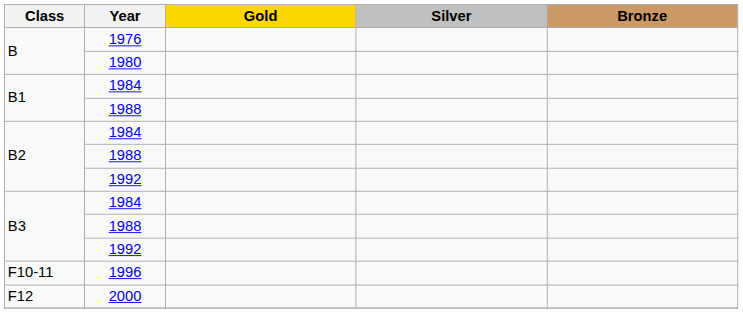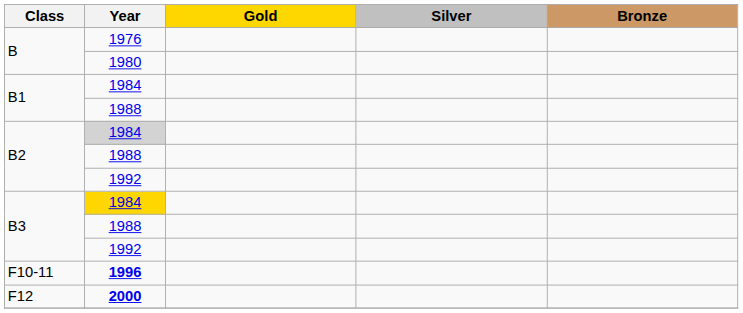(125, 132) no background -> (125, 132) lightgrey background
(125, 202) no background -> (125, 202) gold background
(125, 272) normal -> (125, 272) bold
(125, 296) normal -> (125, 296) bold
